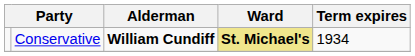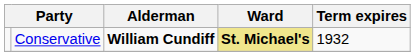(333, 39) 1934 -> (333, 39) 1932
